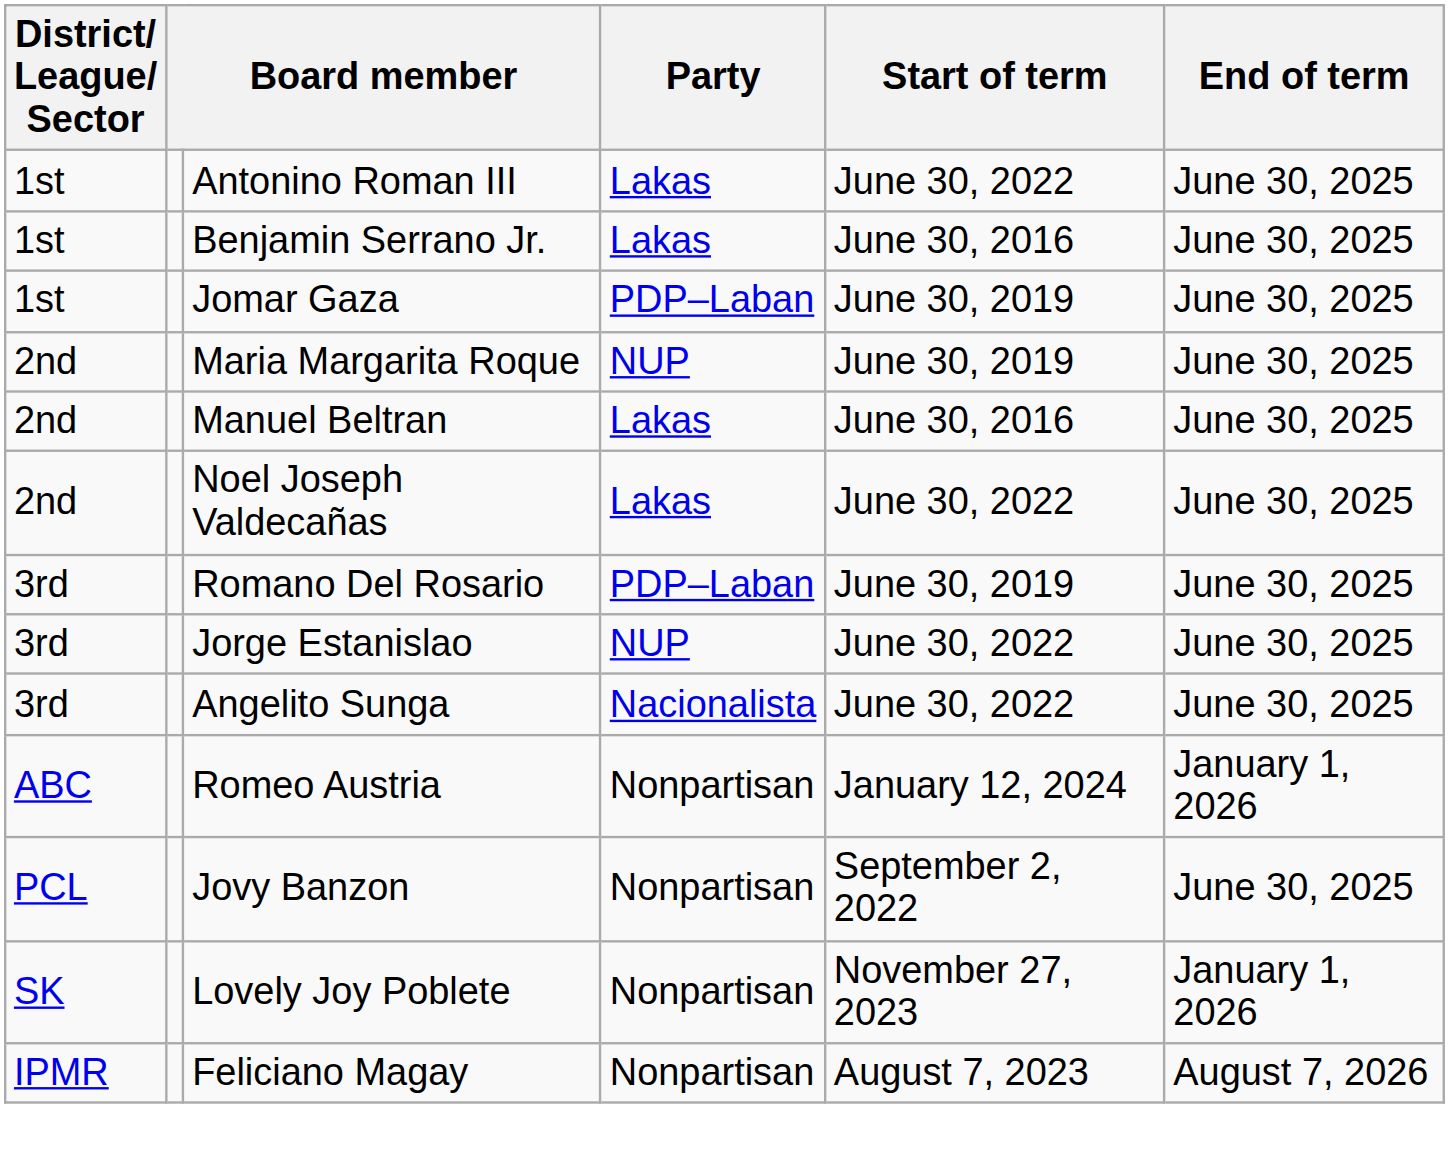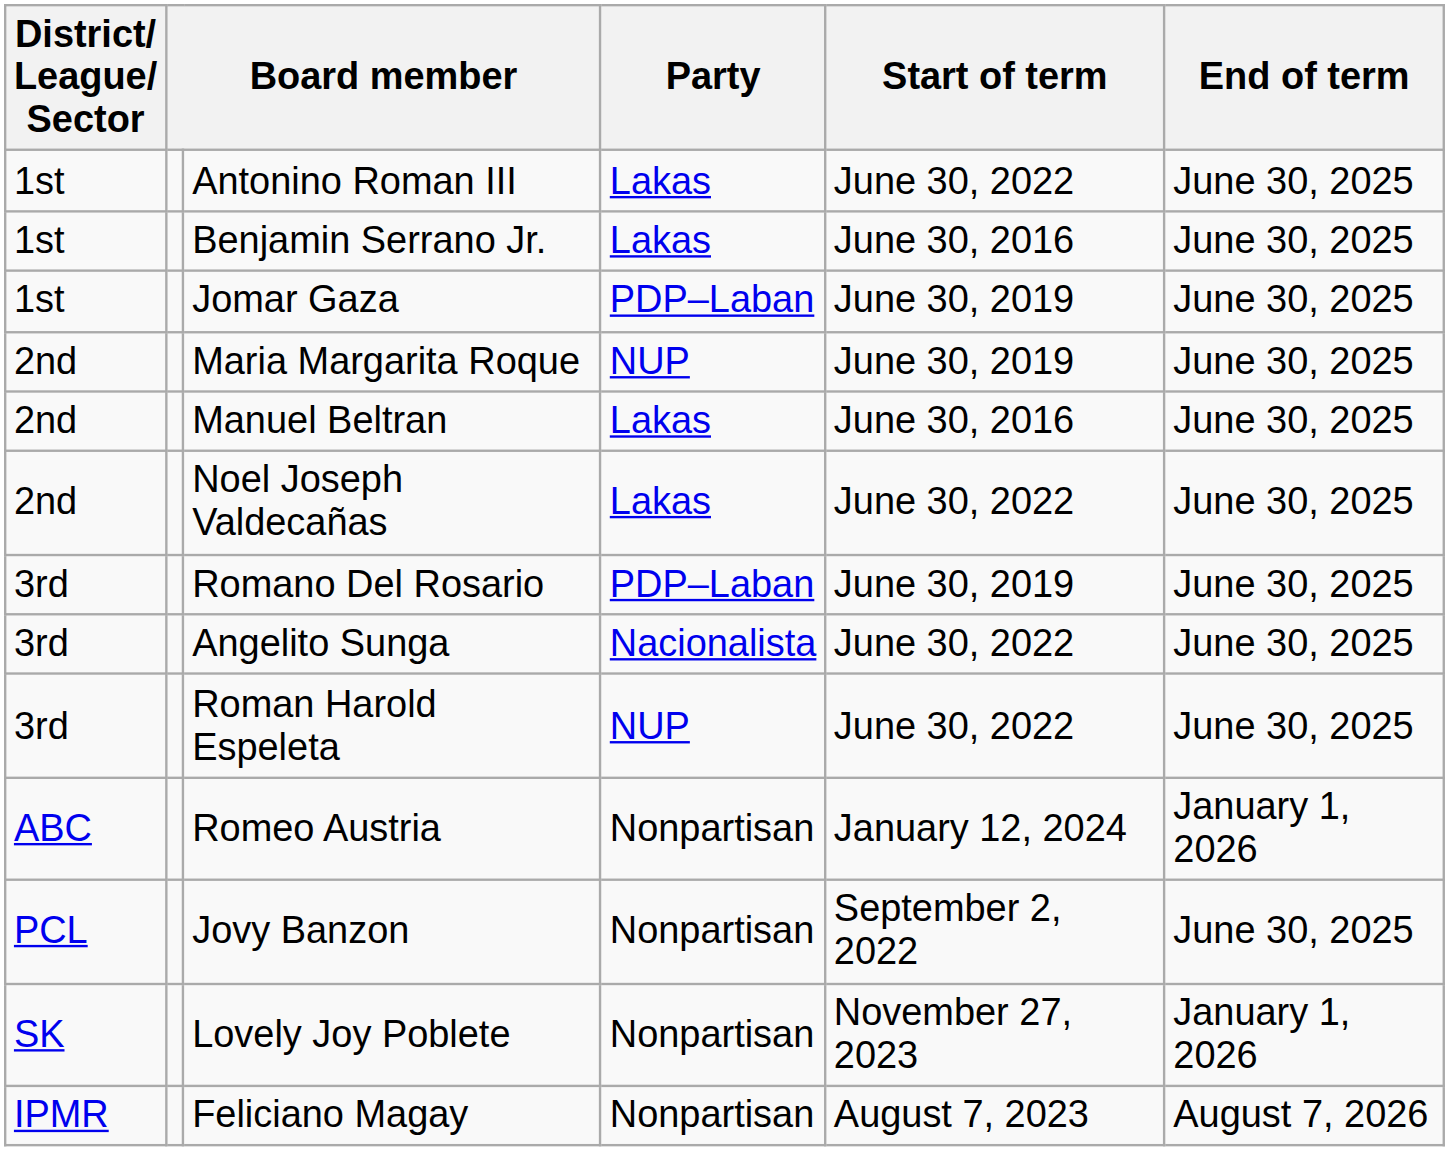- row: (332, 643)
+ row: (314, 725)
